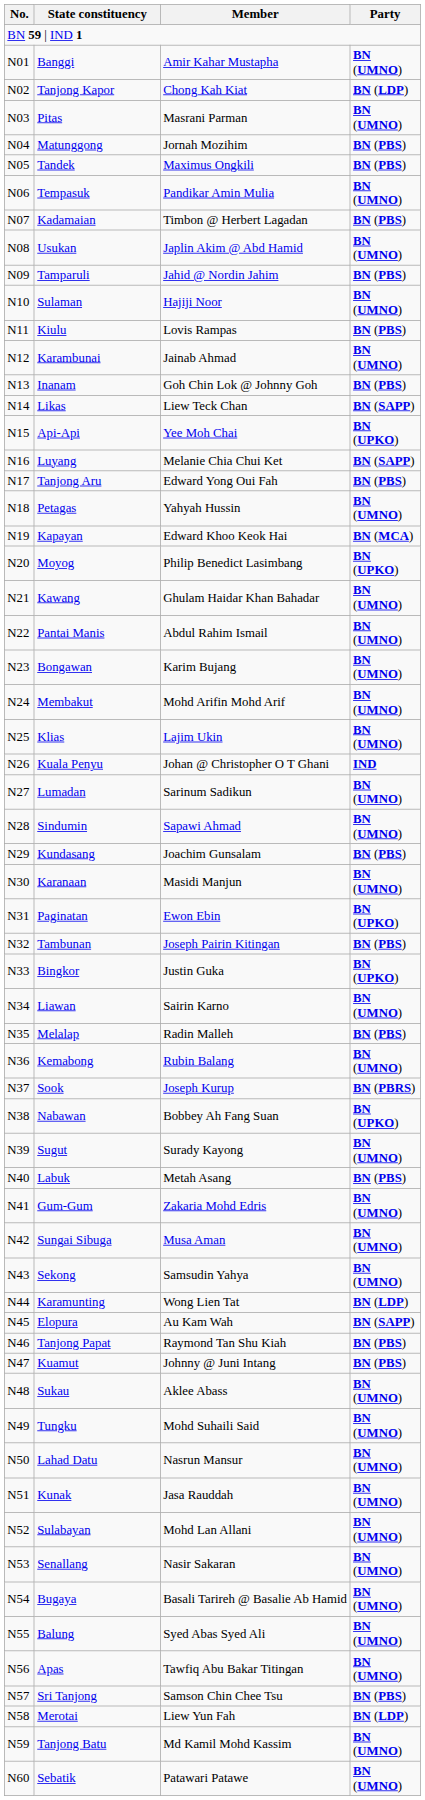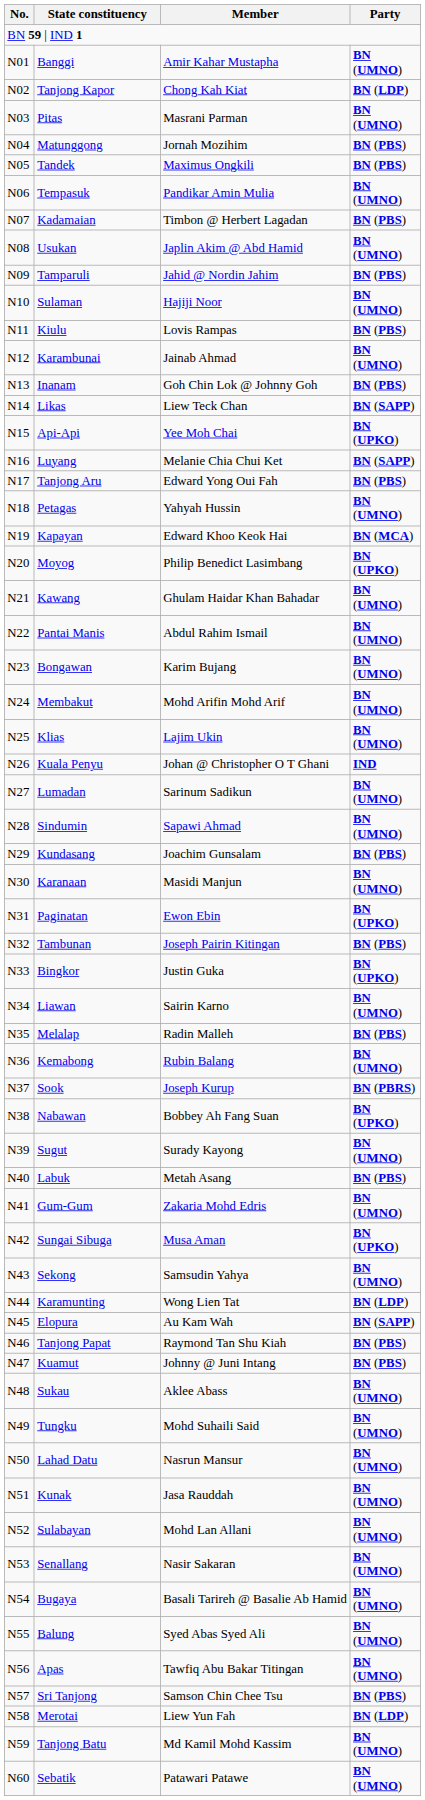(378, 1240) BN (UMNO) -> (376, 1240) BN (UPKO)
